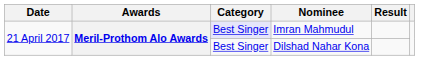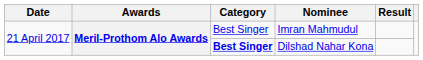(241, 30) lavender background -> (241, 30) no background
(241, 47) normal -> (243, 47) bold
